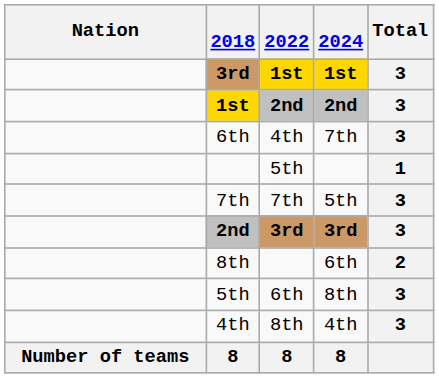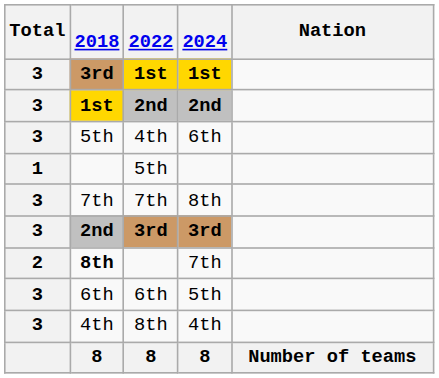columns swapped: (105, 31) <-> (400, 31)
(233, 137) 6th -> (97, 137) 5th
(341, 137) 7th -> (205, 137) 6th
(341, 200) 5th -> (205, 200) 8th
(233, 263) normal -> (97, 263) bold
(341, 263) 6th -> (205, 263) 7th
(233, 294) 5th -> (97, 294) 6th
(341, 294) 8th -> (205, 294) 5th
